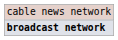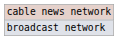(56, 28) bold -> (56, 28) normal
